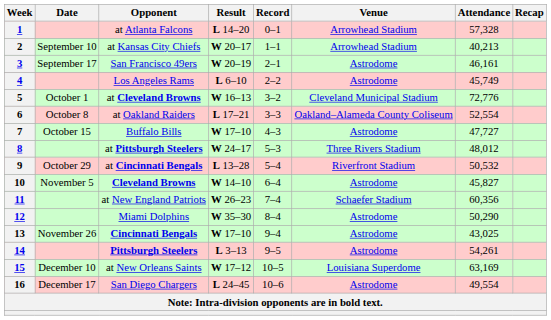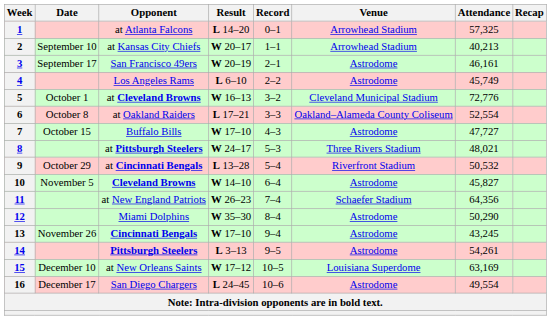(484, 30) 57,328 -> (484, 30) 57,325
(484, 149) 48,012 -> (484, 149) 48,021
(484, 200) 60,356 -> (484, 200) 64,356
(484, 234) 43,025 -> (484, 234) 43,245
